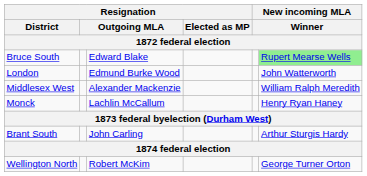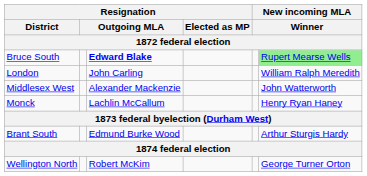(118, 57) normal -> (120, 57) bold
(134, 73) Edmund Burke Wood -> (116, 73) John Carling
(299, 73) John Watterworth -> (310, 73) William Ralph Meredith
(310, 88) William Ralph Meredith -> (299, 88) John Watterworth
(116, 133) John Carling -> (134, 133) Edmund Burke Wood
